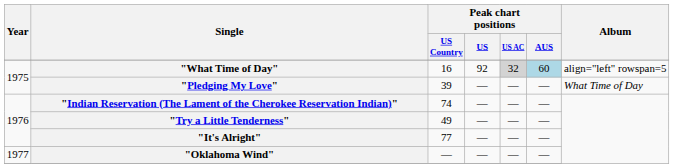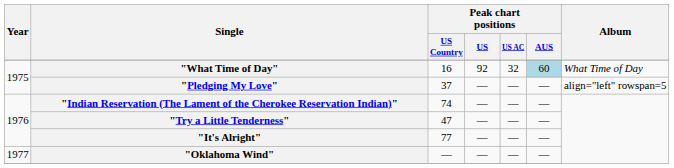(513, 68) lightgrey background -> (513, 68) no background
(615, 68) align="left" rowspan=5 -> (603, 68) What Time of Day
(446, 85) 39 -> (446, 85) 37
(603, 85) What Time of Day -> (615, 85) align="left" rowspan=5
(446, 120) 49 -> (446, 120) 47
